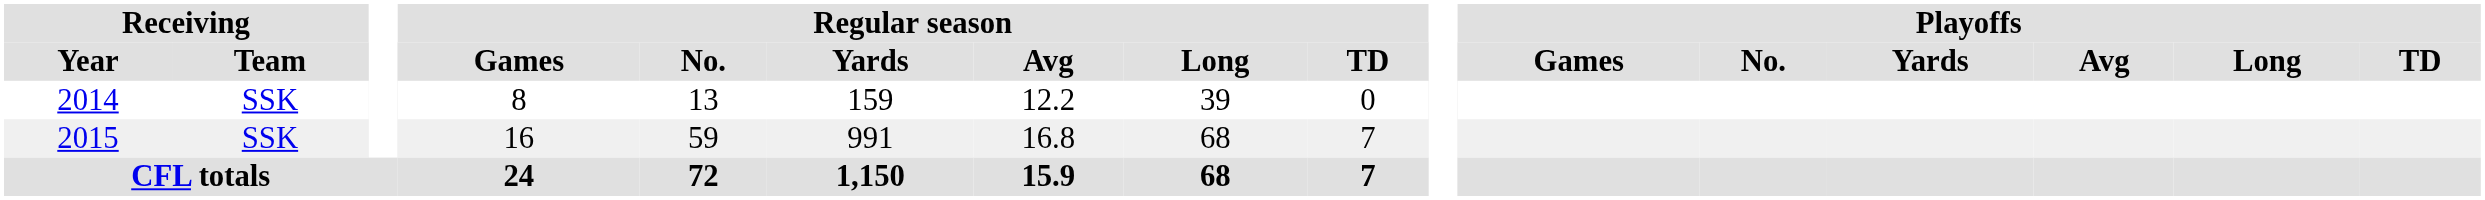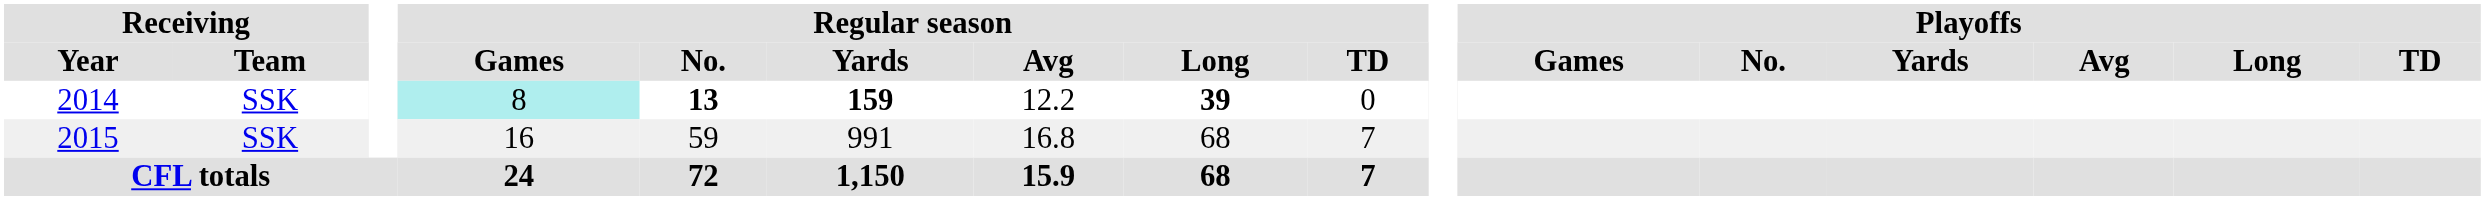(519, 99) no background -> (519, 99) paleturquoise background
(703, 99) normal -> (703, 99) bold
(870, 99) normal -> (870, 99) bold
(1215, 99) normal -> (1215, 99) bold
